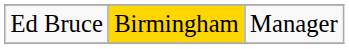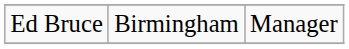(176, 24) gold background -> (176, 24) no background
